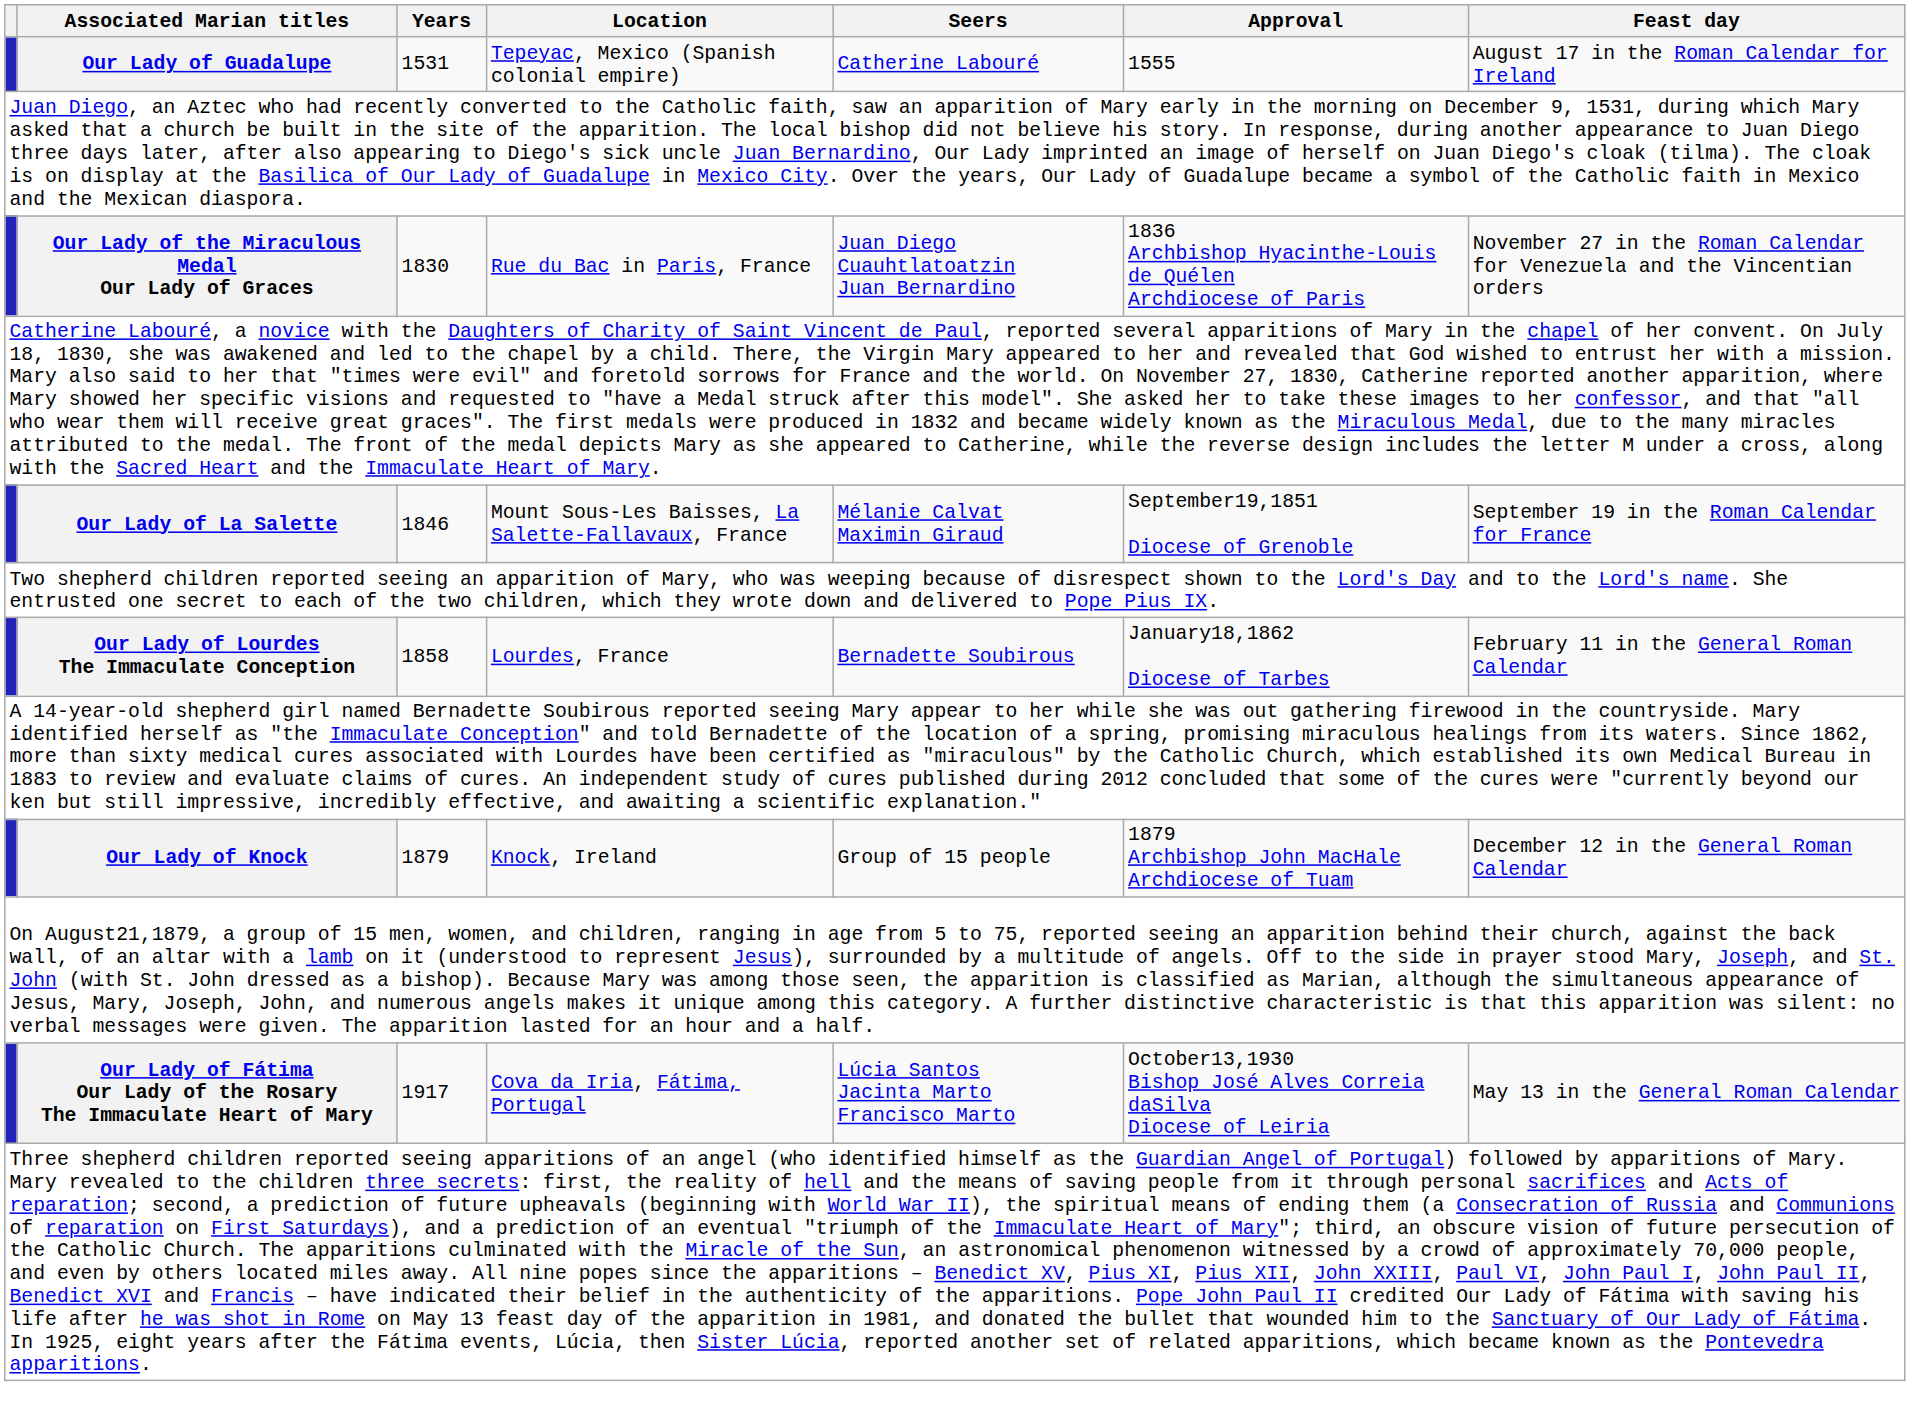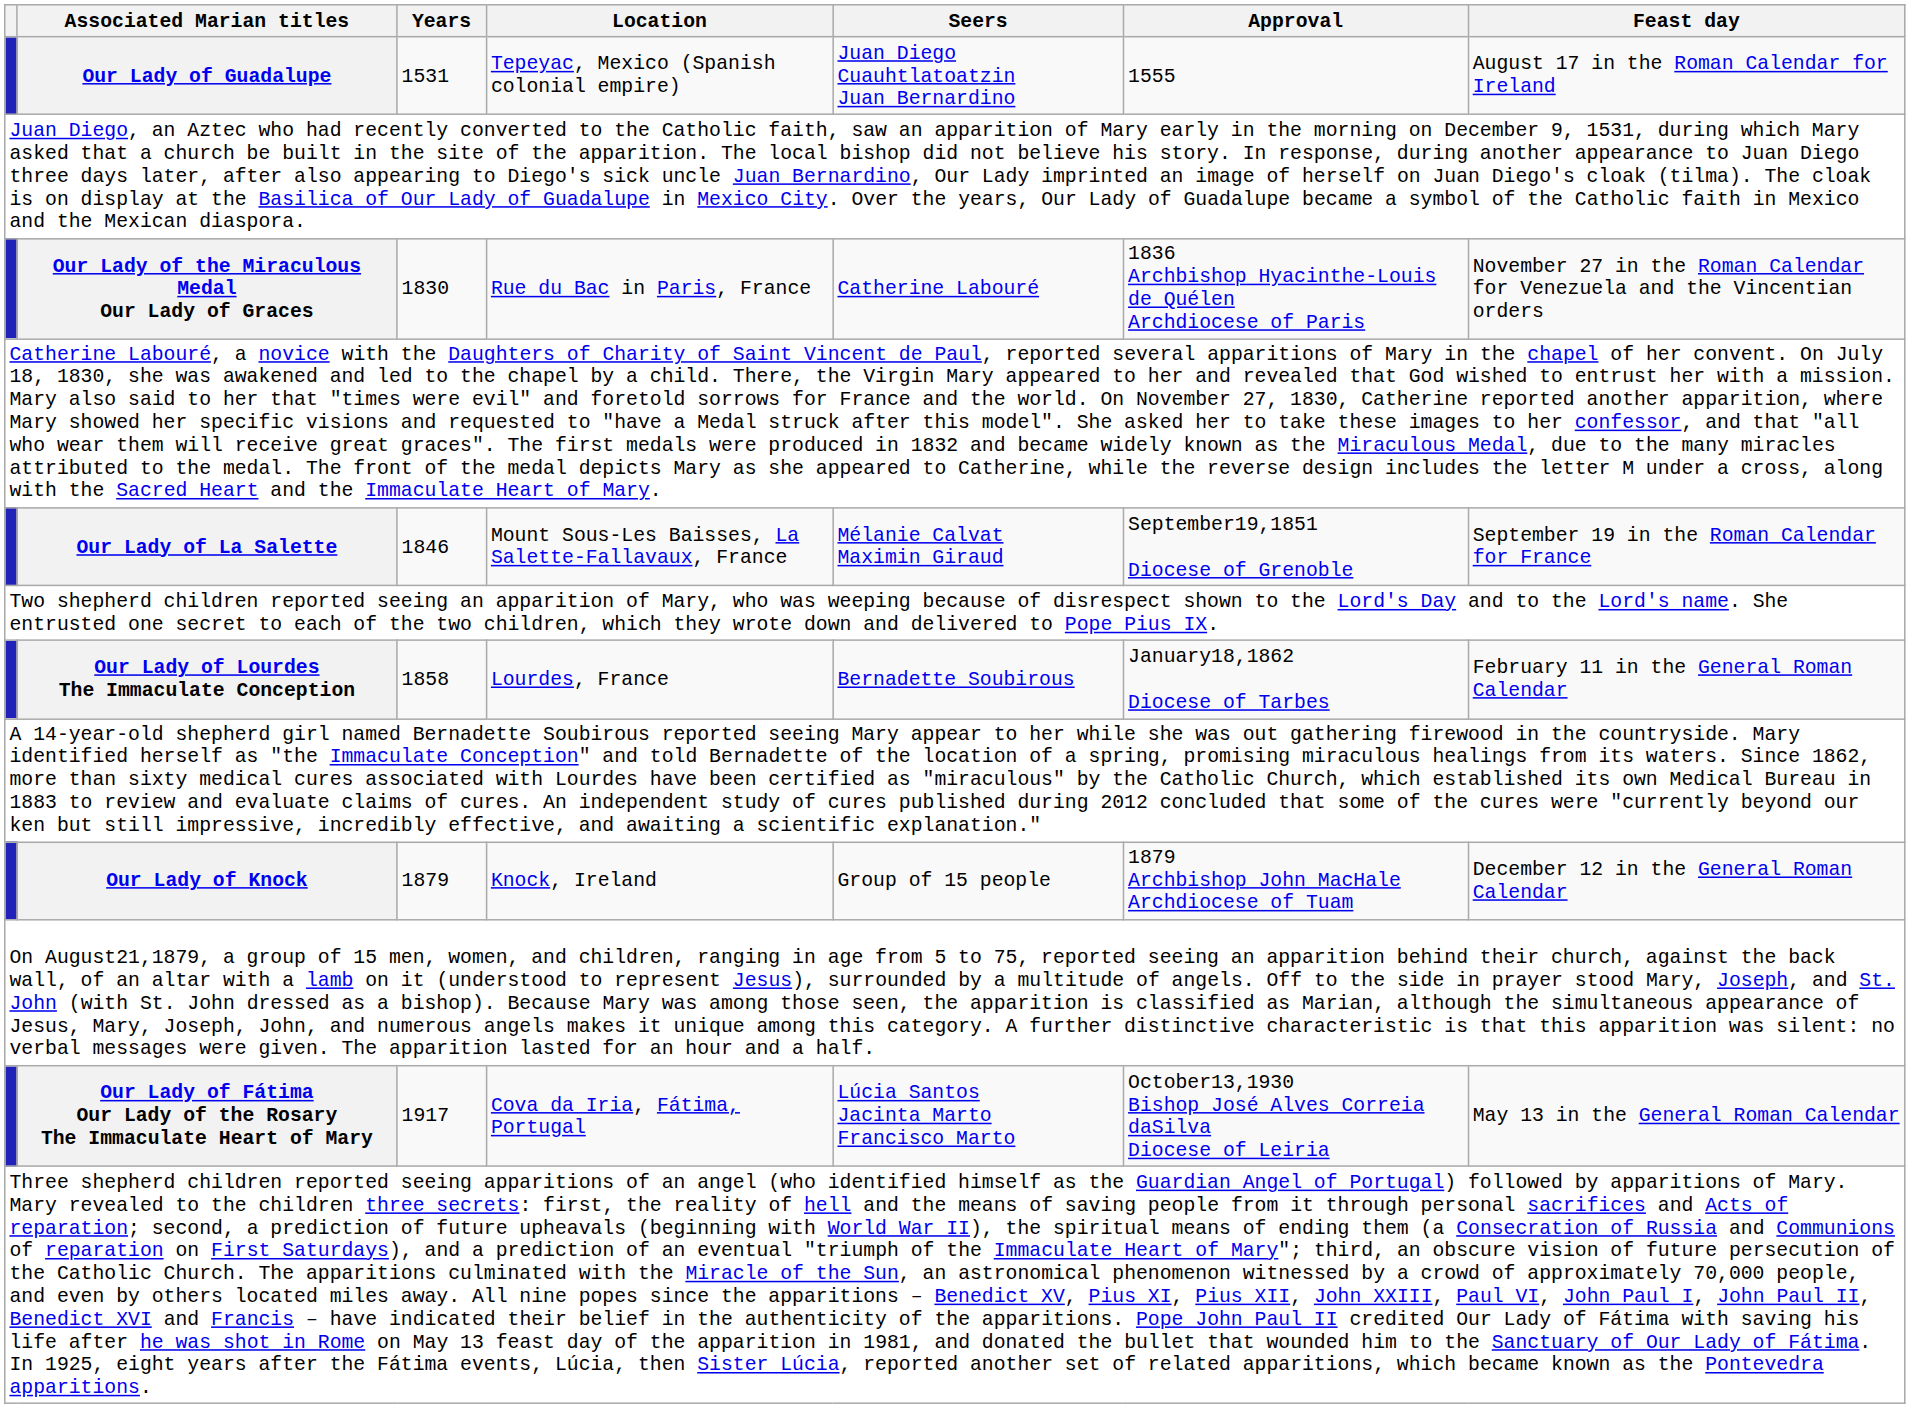(938, 64) Catherine Labouré -> (926, 76) Juan Diego Cuauhtlatoatzin Juan Bernardino
(926, 266) Juan Diego Cuauhtlatoatzin Juan Bernardino -> (938, 288) Catherine Labouré
